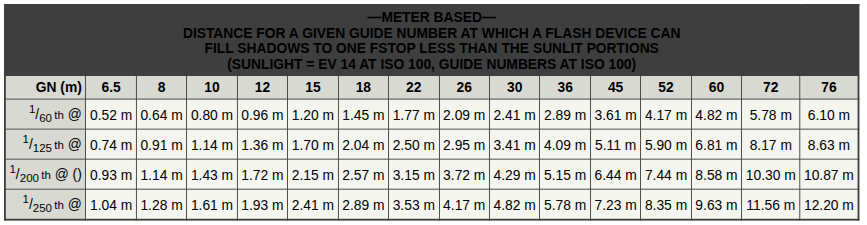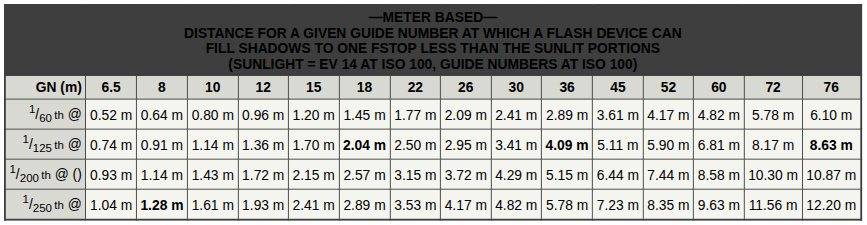(363, 144) normal -> (365, 144) bold
(565, 144) normal -> (567, 144) bold
(829, 144) normal -> (831, 144) bold
(162, 205) normal -> (162, 205) bold
